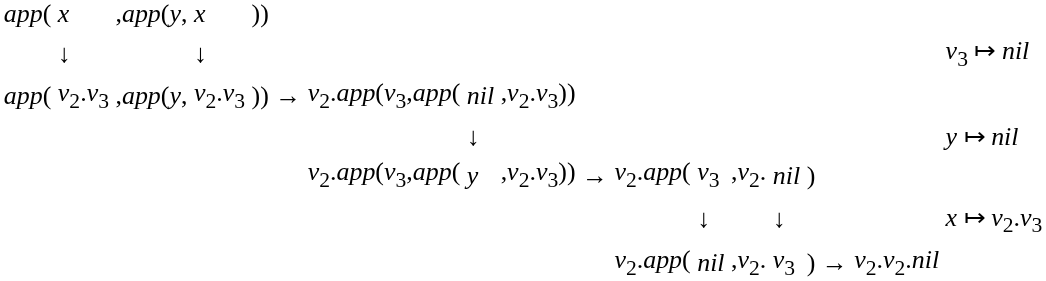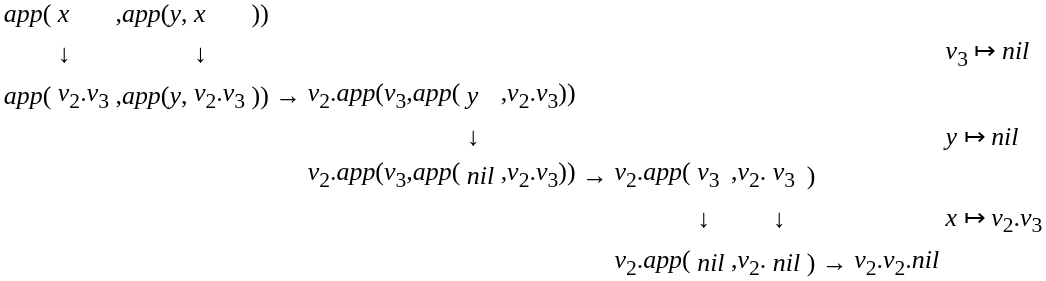(480, 96) nil -> (473, 96) y
(473, 175) y -> (480, 175) nil
(786, 175) nil -> (784, 175) v3
(784, 262) v3 -> (786, 262) nil
